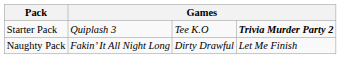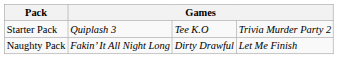(286, 29) bold -> (285, 29) normal
